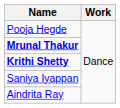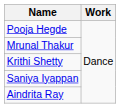(43, 45) bold -> (40, 45) normal
(38, 62) bold -> (35, 62) normal
